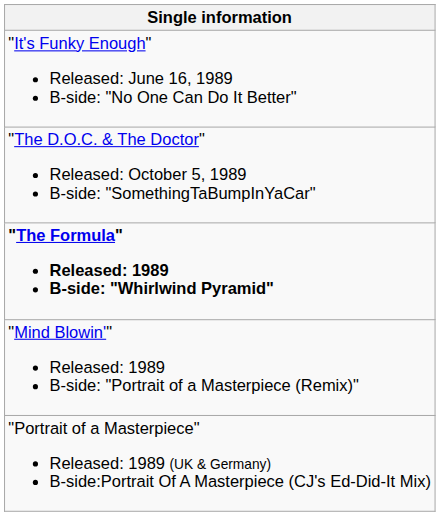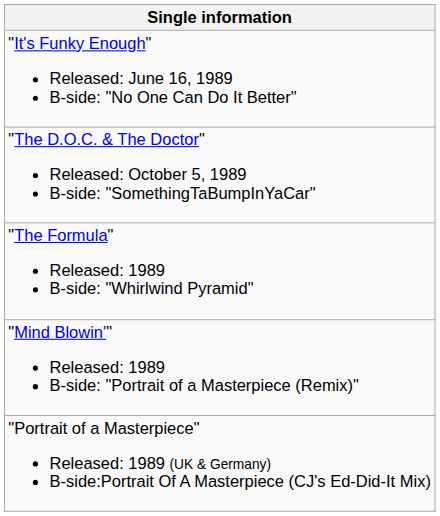(220, 263) bold -> (220, 263) normal
